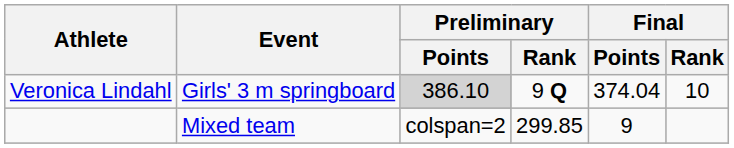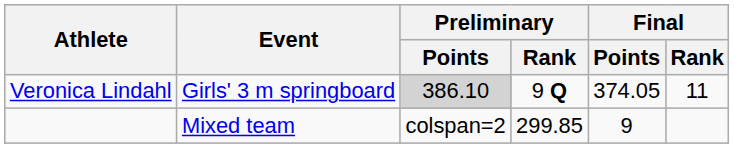(627, 92) 374.04 -> (627, 92) 374.05
(697, 92) 10 -> (697, 92) 11
